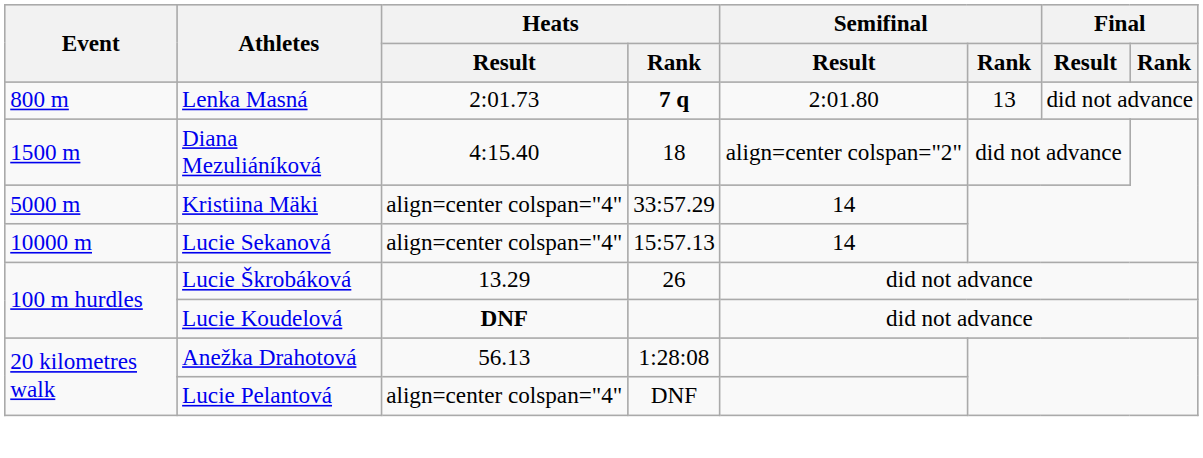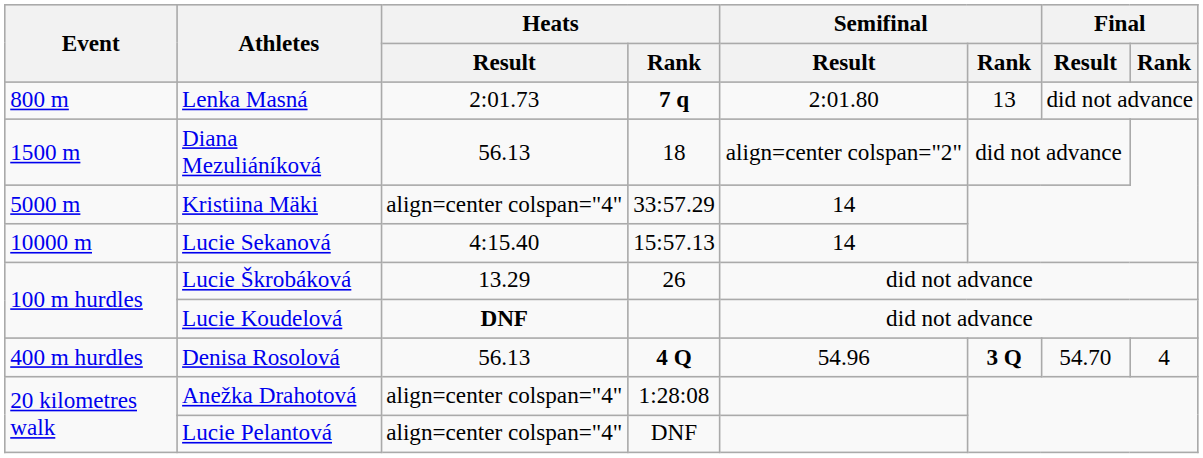(504, 152) 4:15.40 -> (504, 152) 56.13
(504, 242) align=center colspan="4" -> (504, 242) 4:15.40
+ row: (261, 357)
(504, 357) 56.13 -> (504, 395) align=center colspan="4"
